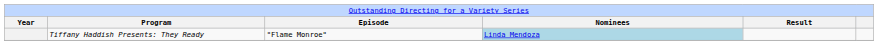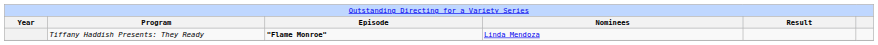(297, 34) normal -> (297, 34) bold
(512, 34) lightblue background -> (512, 34) no background
